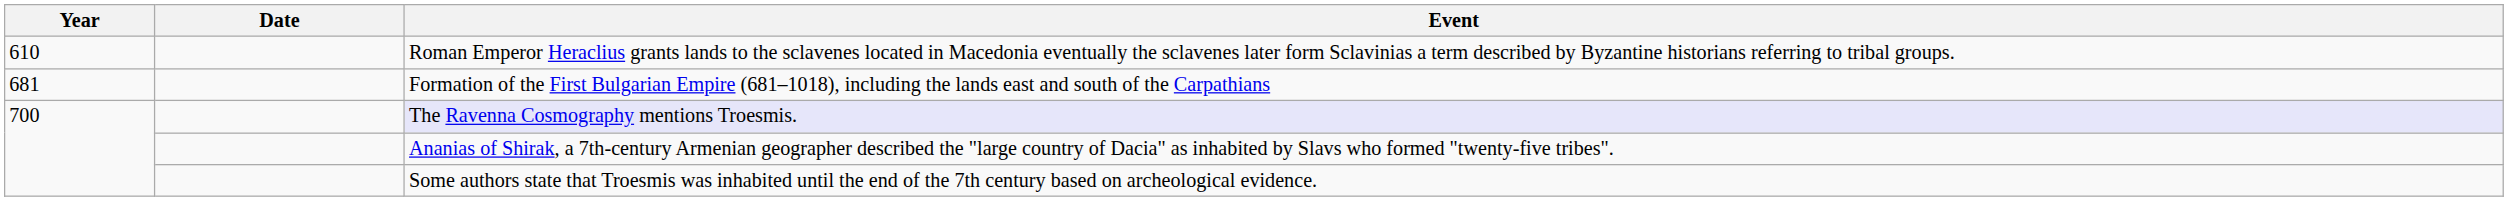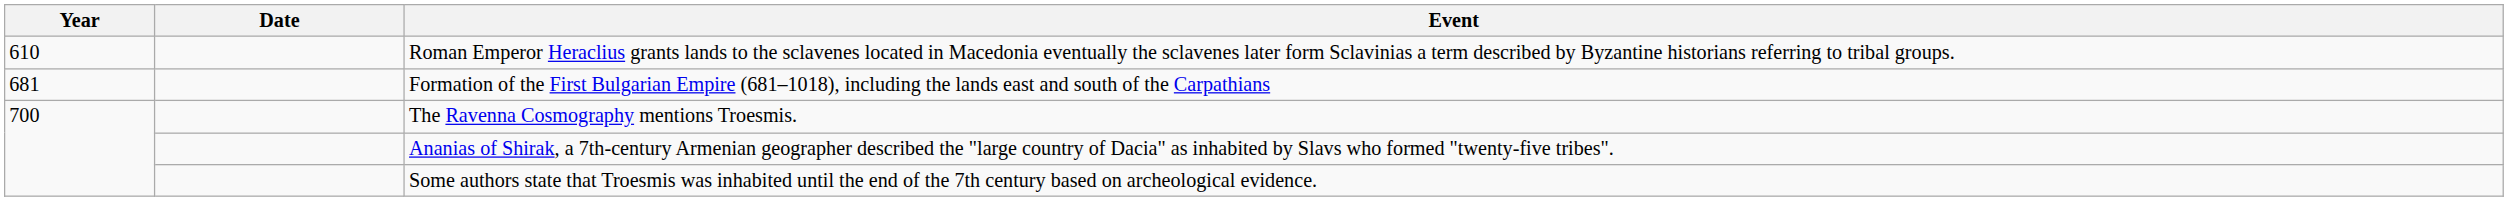(603, 116) lavender background -> (603, 116) no background
